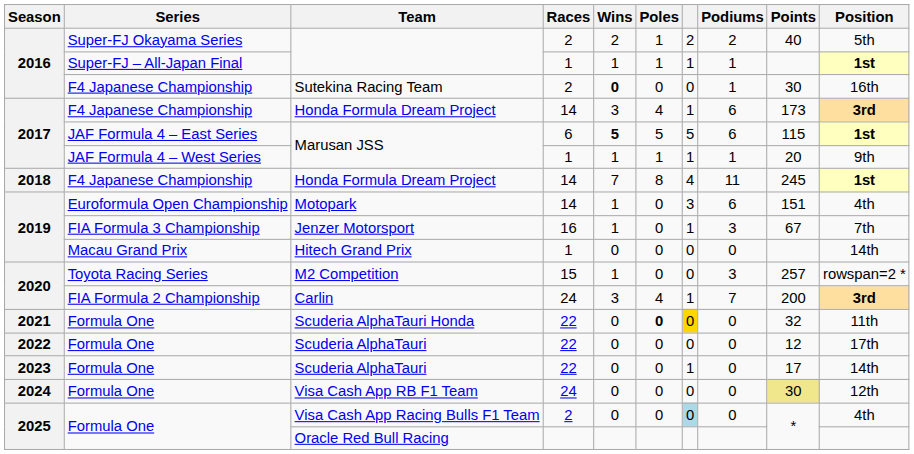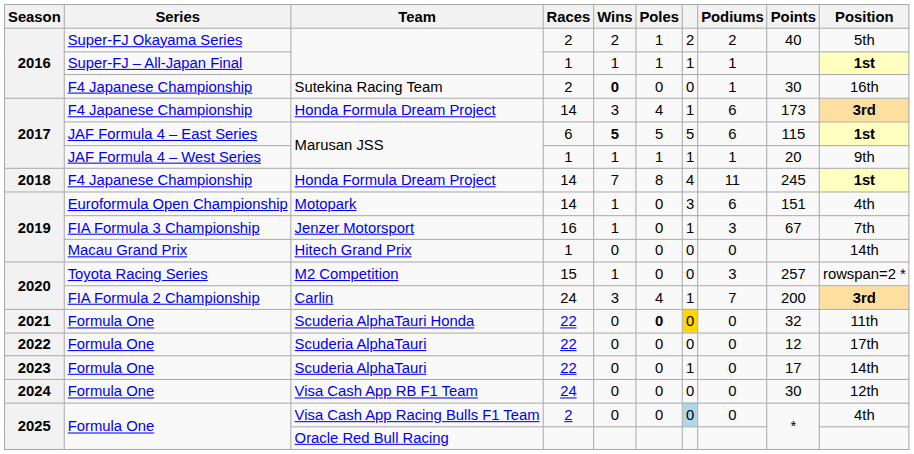(793, 392) khaki background -> (793, 392) no background
